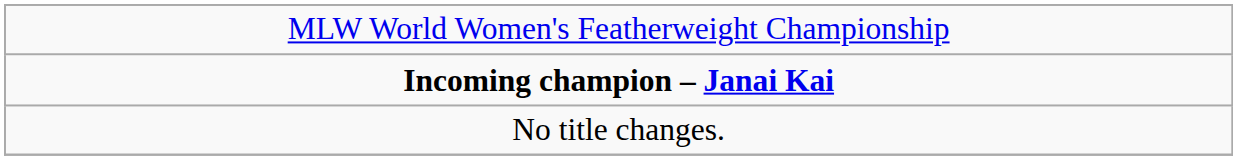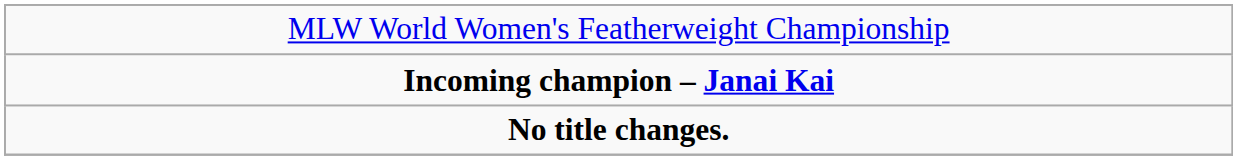(619, 129) normal -> (619, 129) bold
